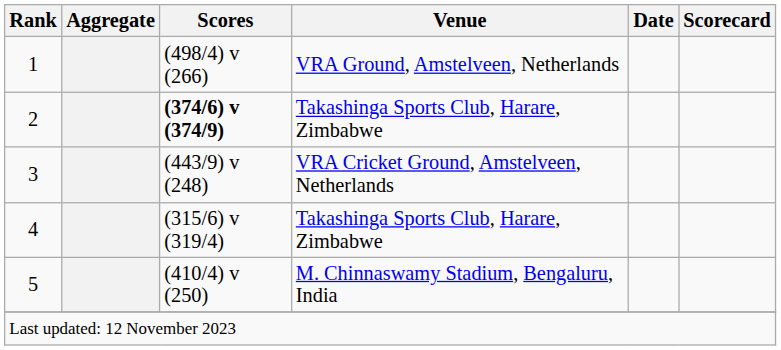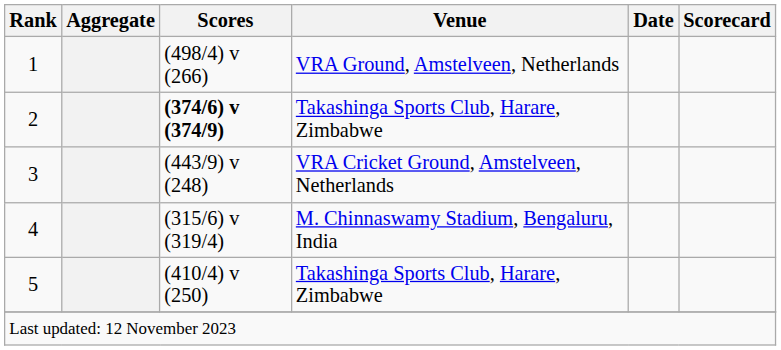(428, 229) Takashinga Sports Club, Harare, Zimbabwe -> (454, 229) M. Chinnaswamy Stadium, Bengaluru, India
(454, 284) M. Chinnaswamy Stadium, Bengaluru, India -> (428, 284) Takashinga Sports Club, Harare, Zimbabwe
